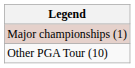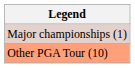(57, 53) no background -> (57, 53) lightsalmon background
